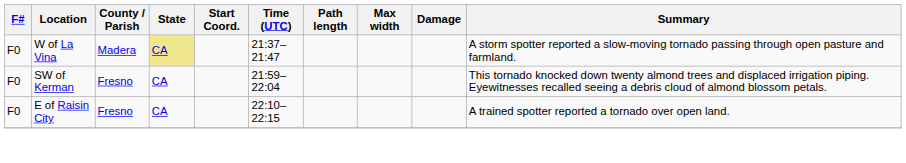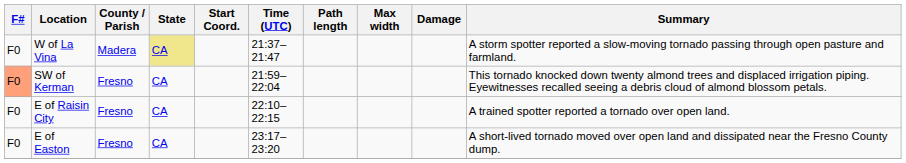(14, 81) no background -> (14, 81) lightsalmon background
+ row: (52, 143)
